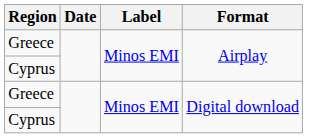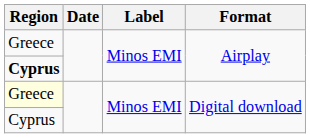(32, 68) normal -> (34, 68) bold
(31, 94) no background -> (31, 94) lightyellow background
